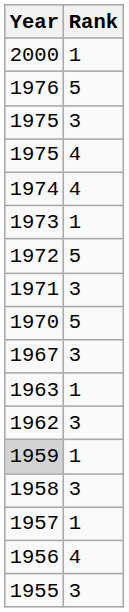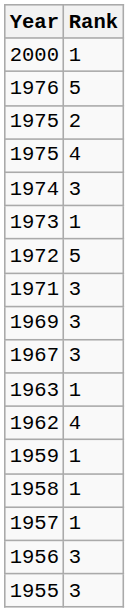(75, 122) 3 -> (75, 122) 2
(75, 189) 4 -> (75, 189) 3
(34, 323) 1970 -> (34, 323) 1969
(75, 323) 5 -> (75, 323) 3
(75, 423) 3 -> (75, 423) 4
(34, 457) lightgrey background -> (34, 457) no background
(75, 490) 3 -> (75, 490) 1
(75, 557) 4 -> (75, 557) 3
